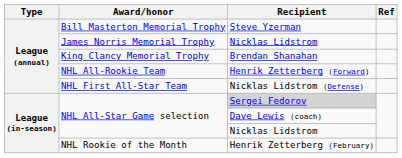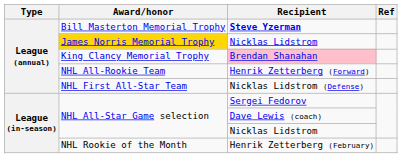(265, 27) normal -> (265, 27) bold
(138, 41) no background -> (138, 41) gold background
(274, 56) no background -> (274, 56) pink background
(268, 101) lightgrey background -> (268, 101) no background
